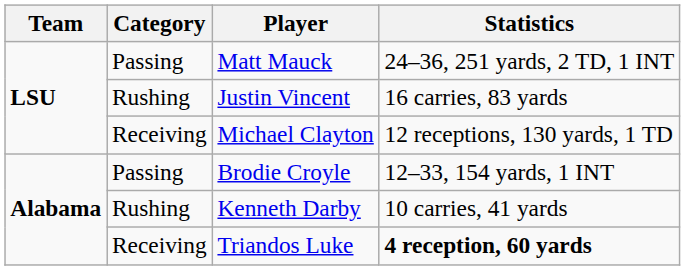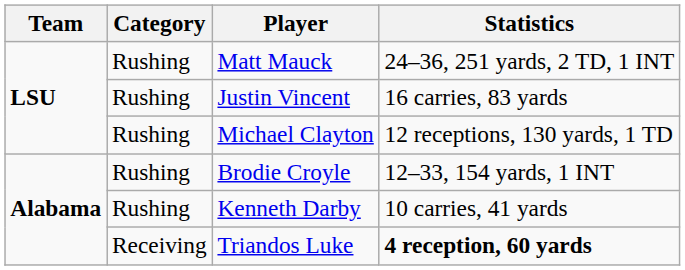(148, 60) Passing -> (151, 60) Rushing
(159, 134) Receiving -> (151, 134) Rushing
(148, 171) Passing -> (151, 171) Rushing
